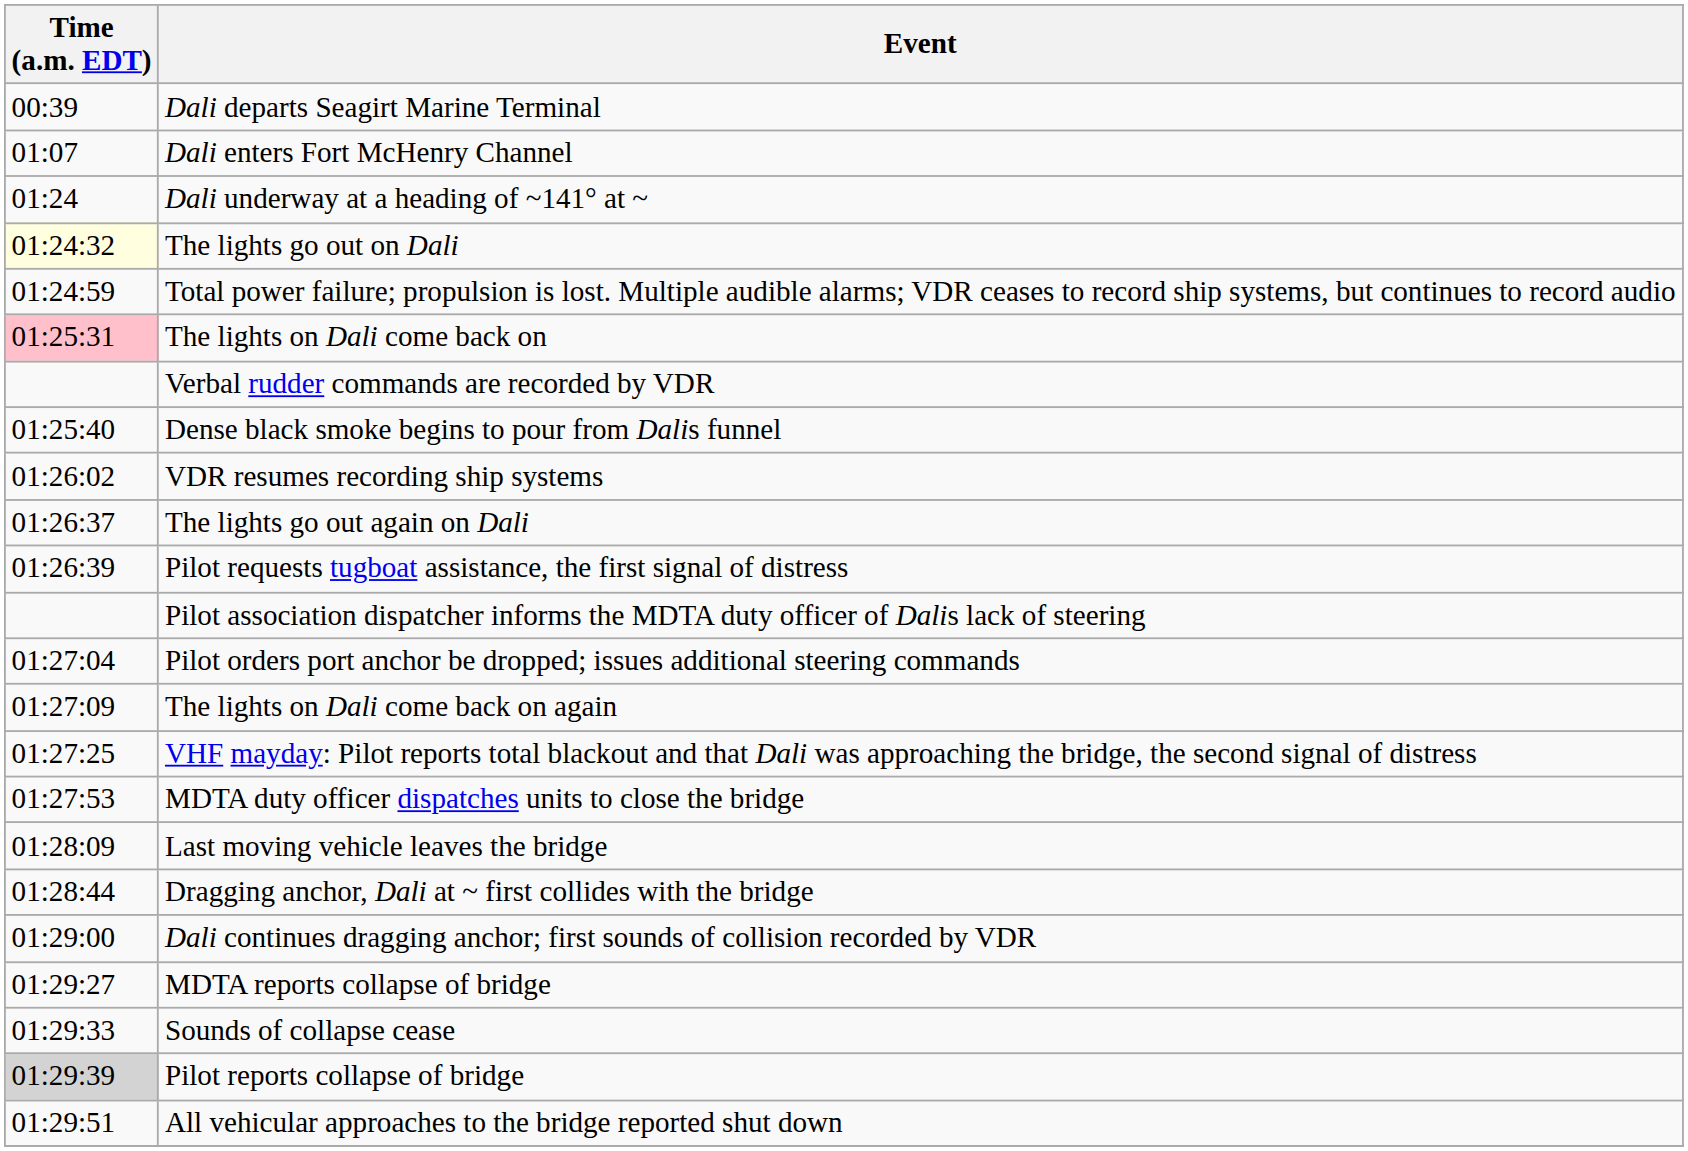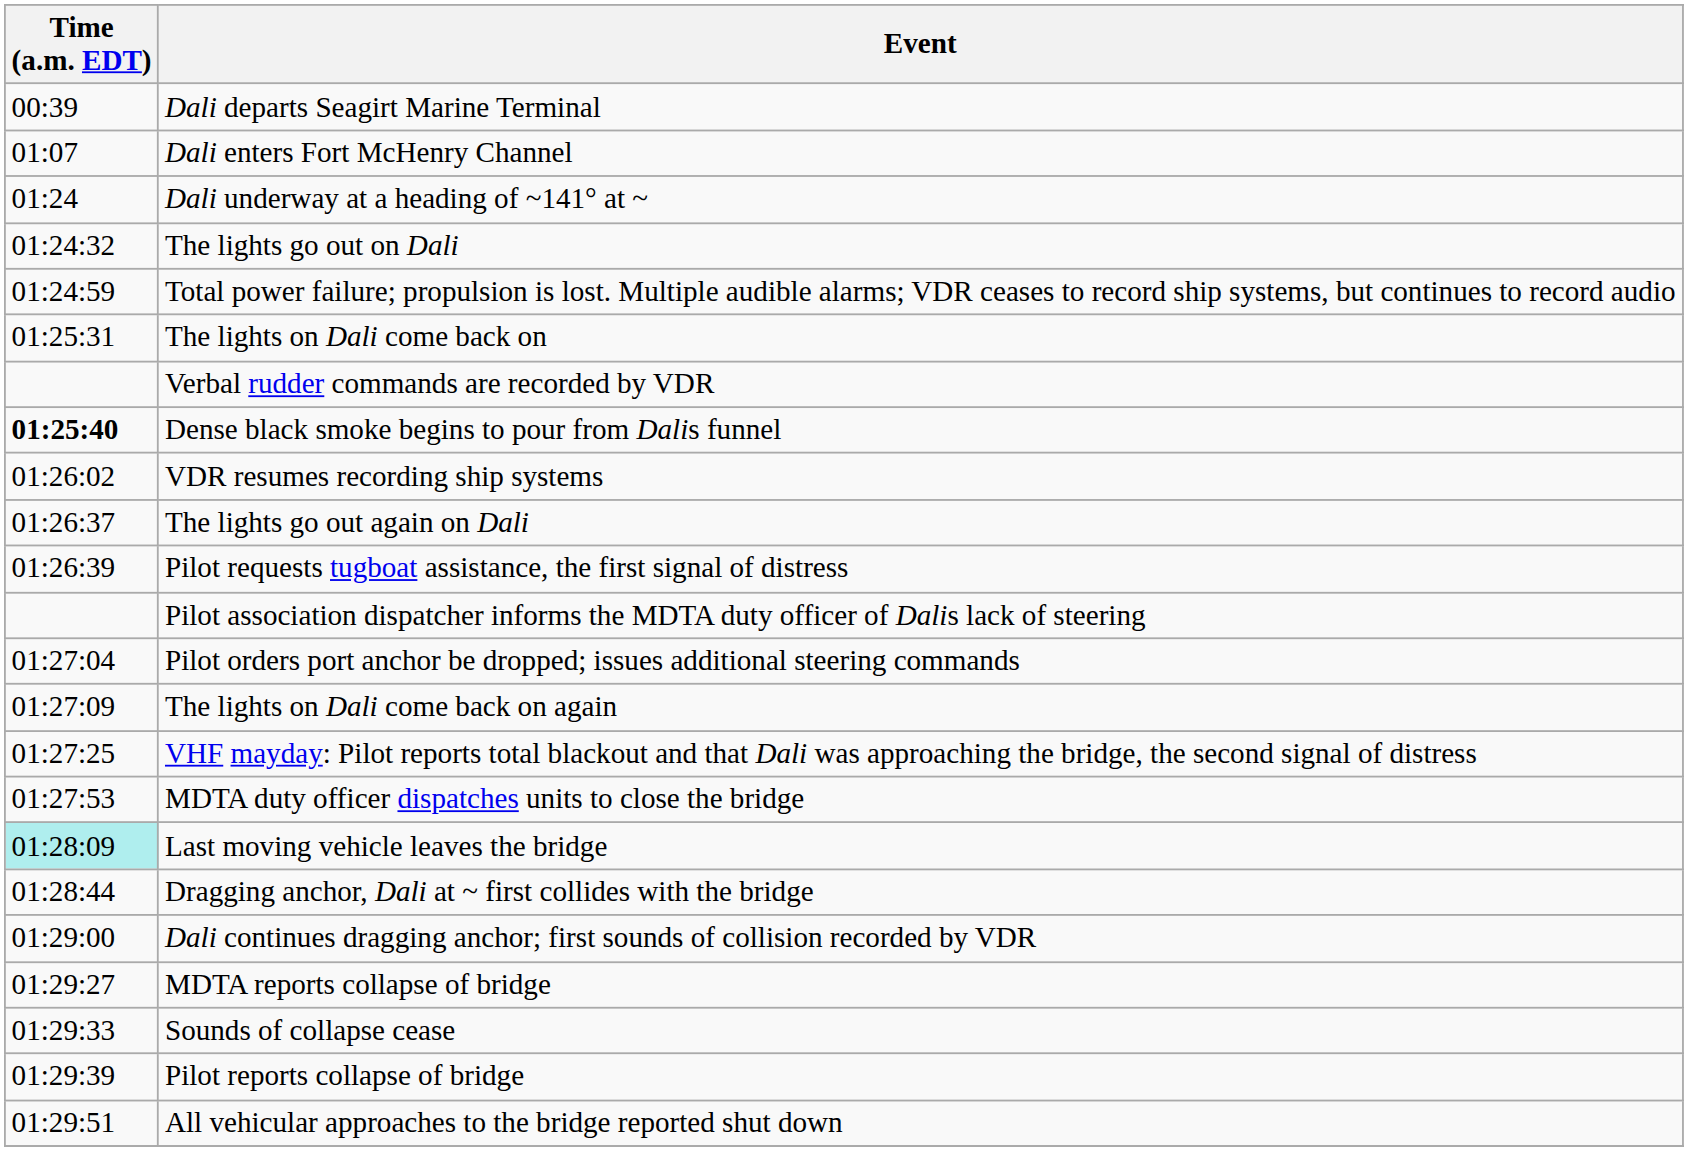(63, 245) lightyellow background -> (63, 245) no background
(63, 337) pink background -> (63, 337) no background
(63, 429) normal -> (65, 429) bold
(63, 845) no background -> (63, 845) paleturquoise background
(63, 1076) lightgrey background -> (63, 1076) no background
